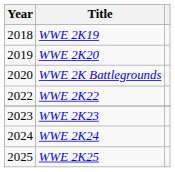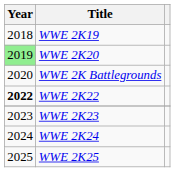(20, 55) no background -> (20, 55) lightgreen background
(20, 95) normal -> (20, 95) bold
